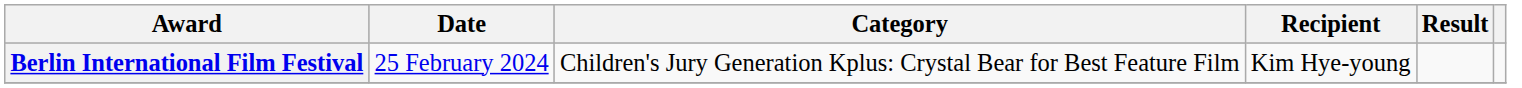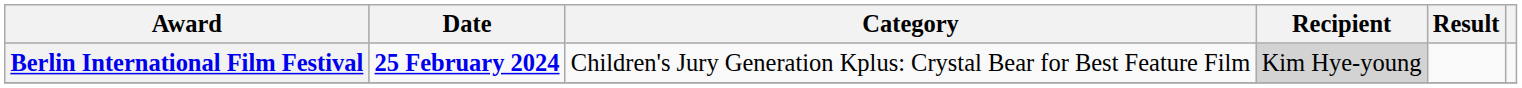(462, 62) normal -> (467, 62) bold
(1331, 62) no background -> (1342, 62) lightgrey background
